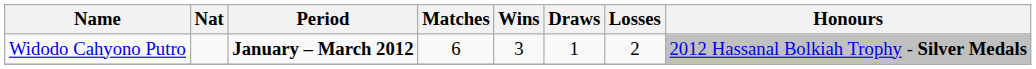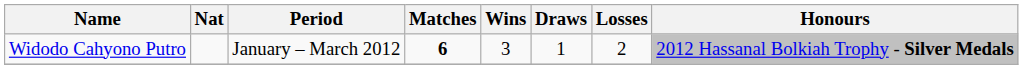(323, 49) bold -> (316, 49) normal
(456, 49) normal -> (443, 49) bold
